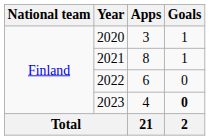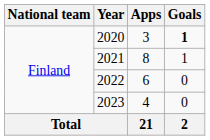(185, 37) normal -> (185, 37) bold
(185, 102) bold -> (185, 102) normal
